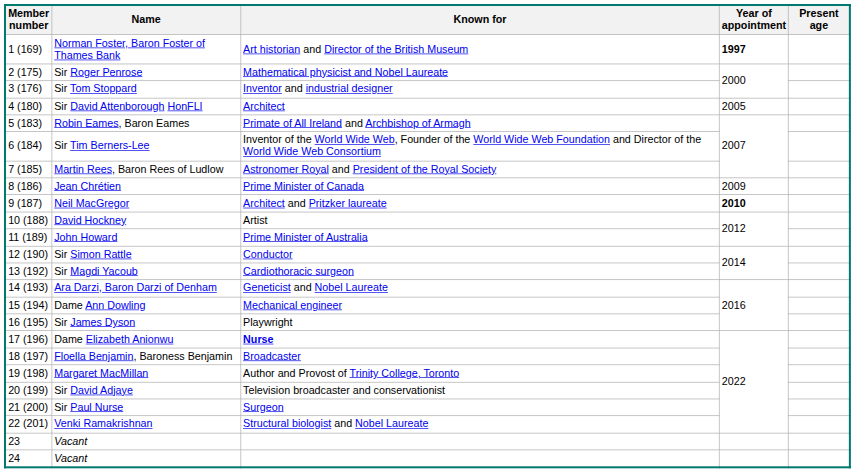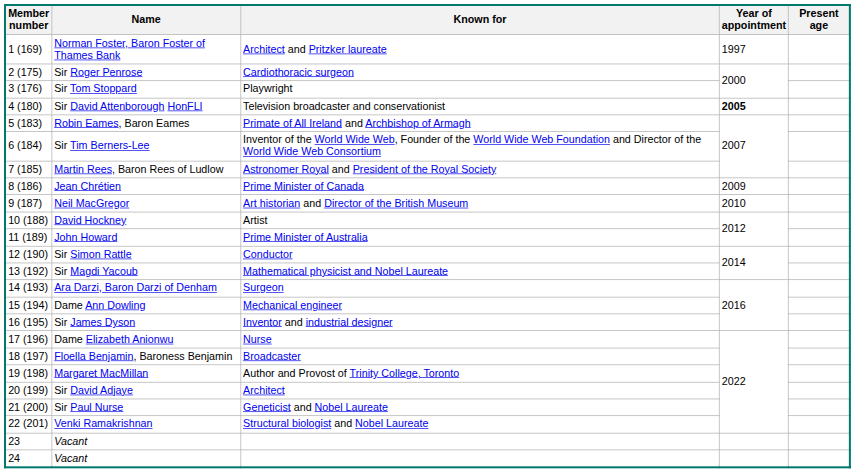(356, 49) Art historian and Director of the British Museum -> (315, 49) Architect and Pritzker laureate
(734, 49) bold -> (734, 49) normal
(346, 72) Mathematical physicist and Nobel Laureate -> (299, 72) Cardiothoracic surgeon
(318, 89) Inventor and industrial designer -> (268, 89) Playwright
(264, 106) Architect -> (344, 106) Television broadcaster and conservationist
(734, 106) normal -> (734, 106) bold
(315, 203) Architect and Pritzker laureate -> (356, 203) Art historian and Director of the British Museum
(734, 203) bold -> (734, 203) normal
(299, 271) Cardiothoracic surgeon -> (346, 271) Mathematical physicist and Nobel Laureate
(315, 288) Geneticist and Nobel Laureate -> (263, 288) Surgeon
(268, 322) Playwright -> (318, 322) Inventor and industrial designer
(258, 339) bold -> (257, 339) normal
(344, 390) Television broadcaster and conservationist -> (264, 390) Architect
(263, 407) Surgeon -> (315, 407) Geneticist and Nobel Laureate
